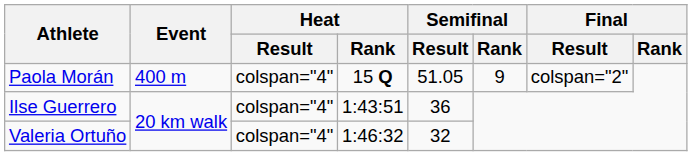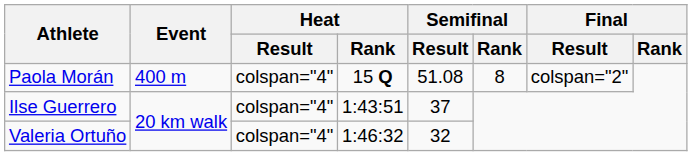(440, 78) 51.05 -> (440, 78) 51.08
(500, 78) 9 -> (500, 78) 8
(440, 107) 36 -> (440, 107) 37
